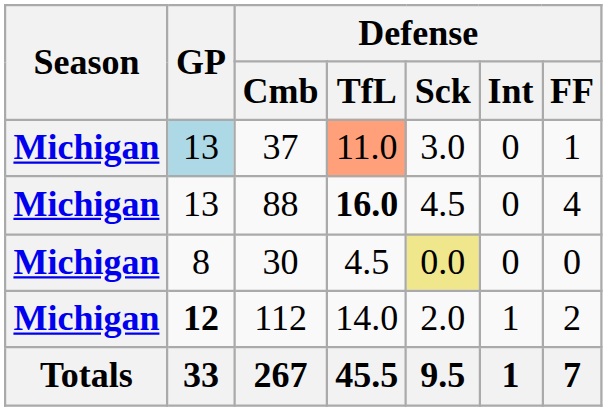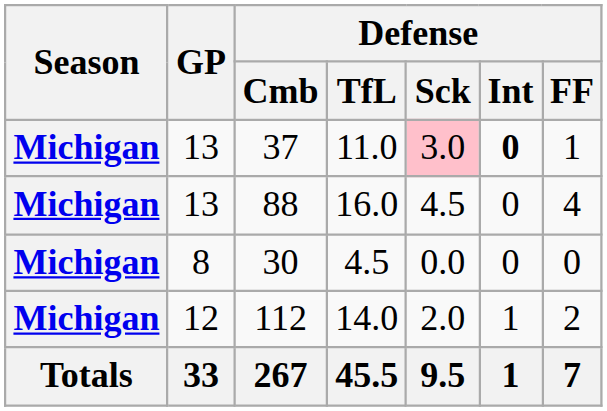(201, 147) lightblue background -> (201, 147) no background
(367, 147) lightsalmon background -> (367, 147) no background
(443, 147) no background -> (443, 147) pink background
(510, 147) normal -> (510, 147) bold
(367, 204) bold -> (367, 204) normal
(443, 261) khaki background -> (443, 261) no background
(201, 318) bold -> (201, 318) normal
